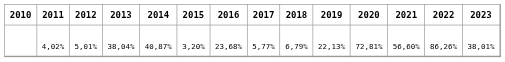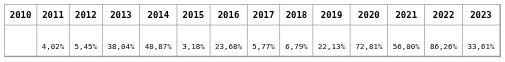(86, 46) 5,01% -> (86, 46) 5,45%
(193, 46) 3,20% -> (193, 46) 3,18%
(406, 46) 56,60% -> (406, 46) 56,00%
(481, 46) 38,01% -> (481, 46) 33,61%
